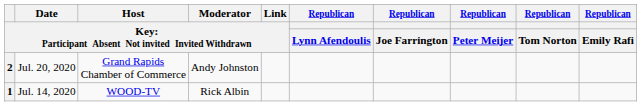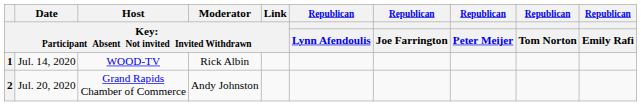rows swapped: (10, 91) <-> (10, 67)
